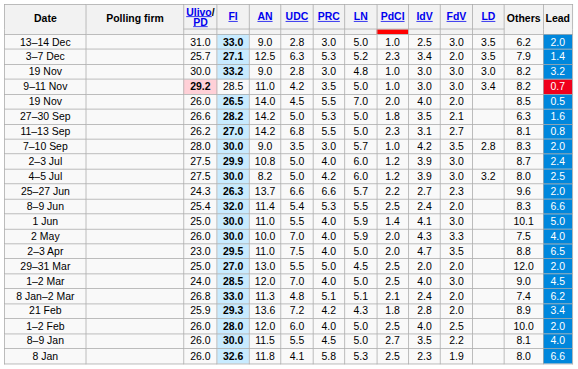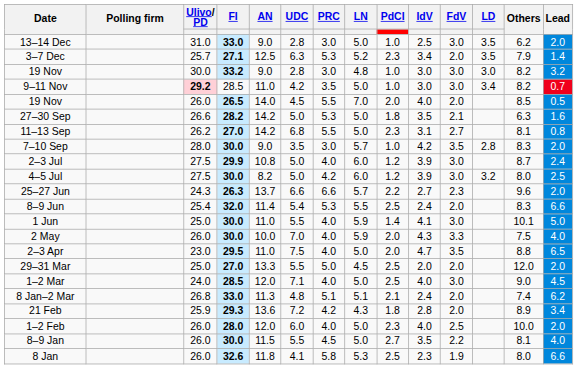(265, 266) 13.0 -> (265, 266) 13.3
(297, 281) 7.0 -> (297, 281) 7.1
(393, 326) 2.5 -> (393, 326) 2.3
